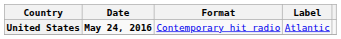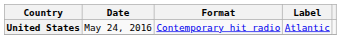(118, 27) bold -> (118, 27) normal
